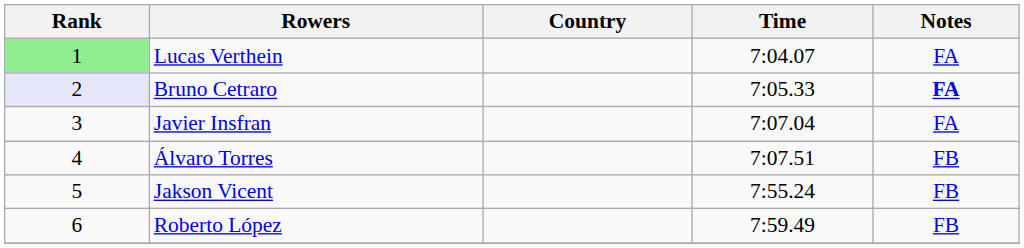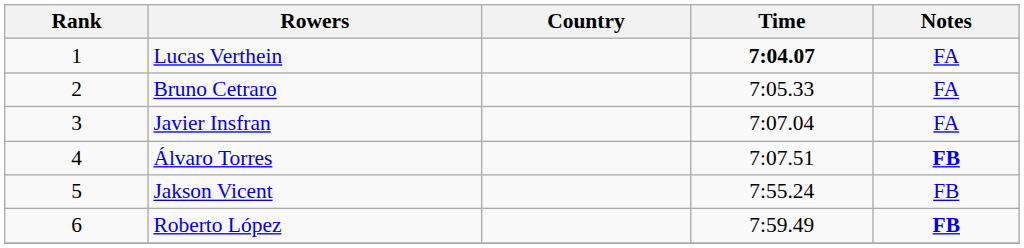(77, 55) lightgreen background -> (77, 55) no background
(783, 55) normal -> (782, 55) bold
(77, 89) lavender background -> (77, 89) no background
(946, 89) bold -> (946, 89) normal
(946, 157) normal -> (946, 157) bold
(946, 225) normal -> (946, 225) bold
